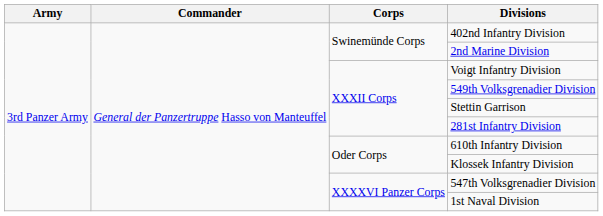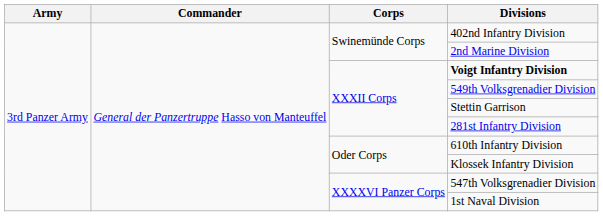(506, 70) normal -> (509, 70) bold
